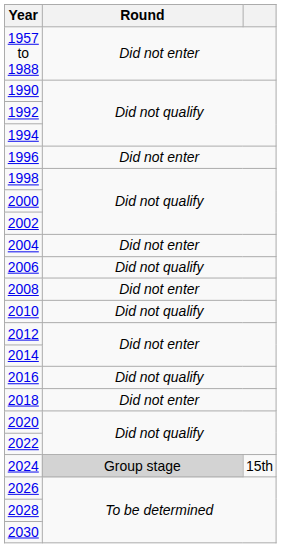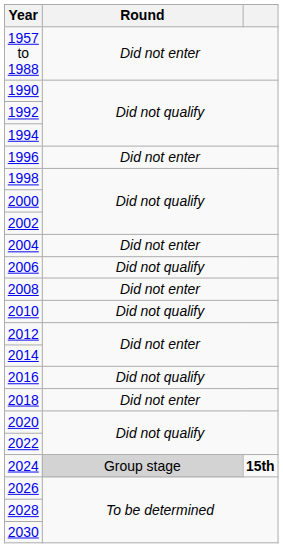(259, 466) normal -> (260, 466) bold
